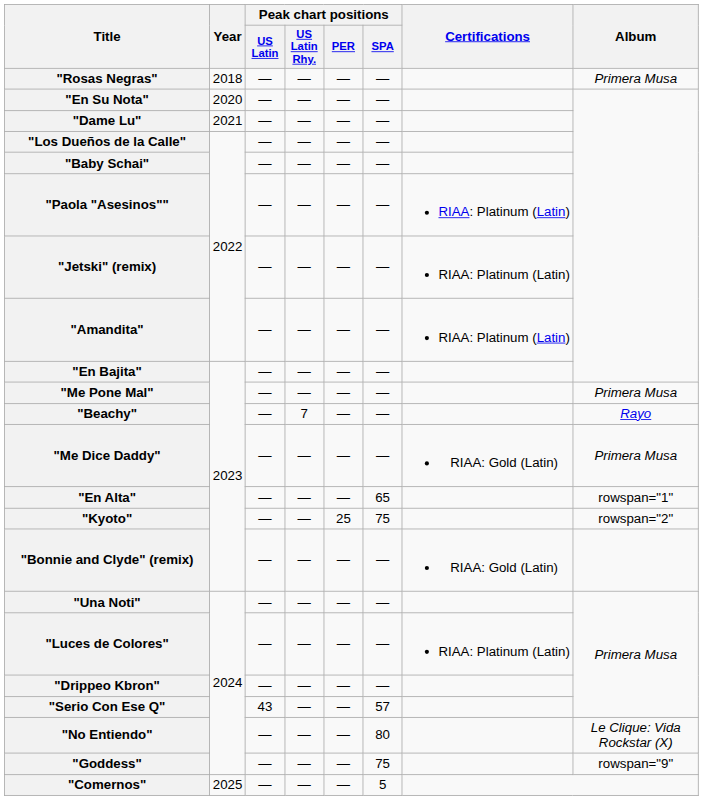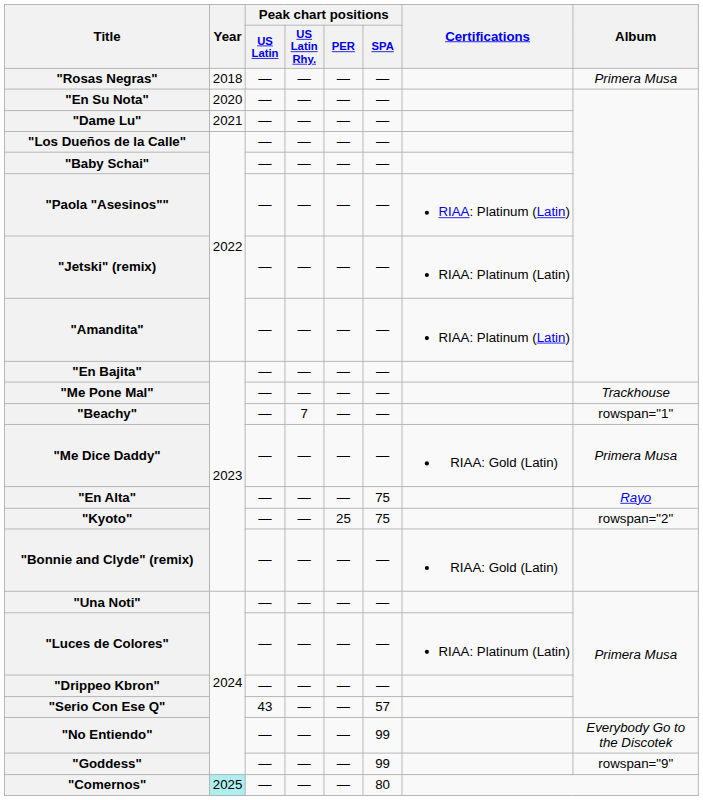(636, 392) Primera Musa -> (636, 392) Trackhouse
(636, 413) Rayo -> (636, 413) rowspan="1"
(383, 497) 65 -> (383, 497) 75
(636, 497) rowspan="1" -> (636, 497) Rayo
(383, 735) 80 -> (383, 735) 99
(636, 735) Le Clique: Vida Rockstar (X) -> (636, 735) Everybody Go to the Discotek
(383, 763) 75 -> (383, 763) 99
(228, 785) no background -> (228, 785) paleturquoise background
(383, 785) 5 -> (383, 785) 80
